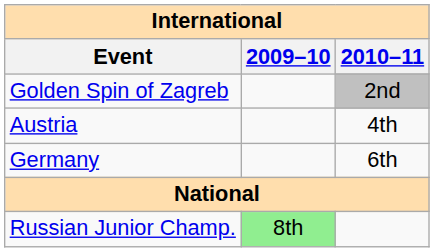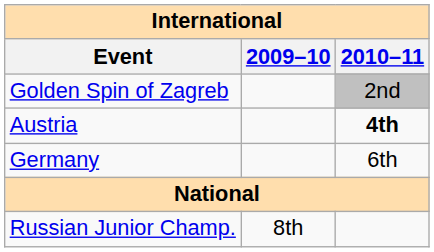(382, 125) normal -> (382, 125) bold
(288, 228) lightgreen background -> (288, 228) no background
